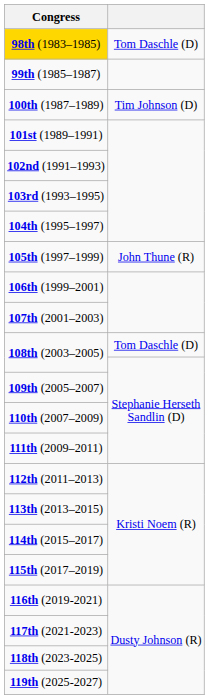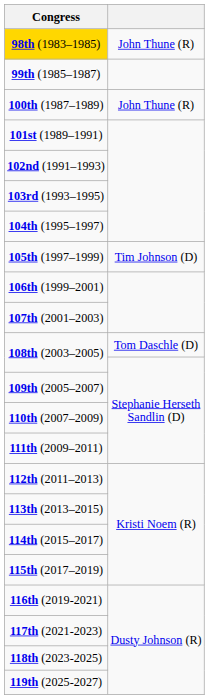(156, 44) Tom Daschle (D) -> (156, 44) John Thune (R)
(156, 104) Tim Johnson (D) -> (156, 104) John Thune (R)
(156, 256) John Thune (R) -> (156, 256) Tim Johnson (D)
